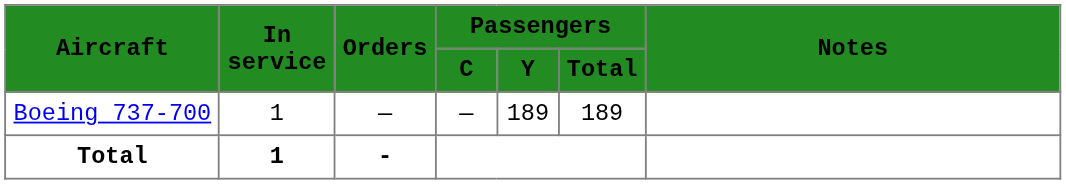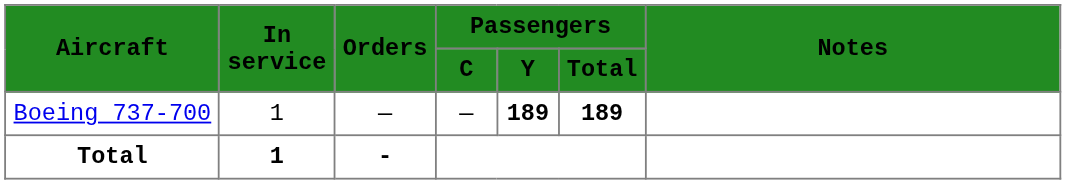(528, 114) normal -> (528, 114) bold
(602, 114) normal -> (602, 114) bold
